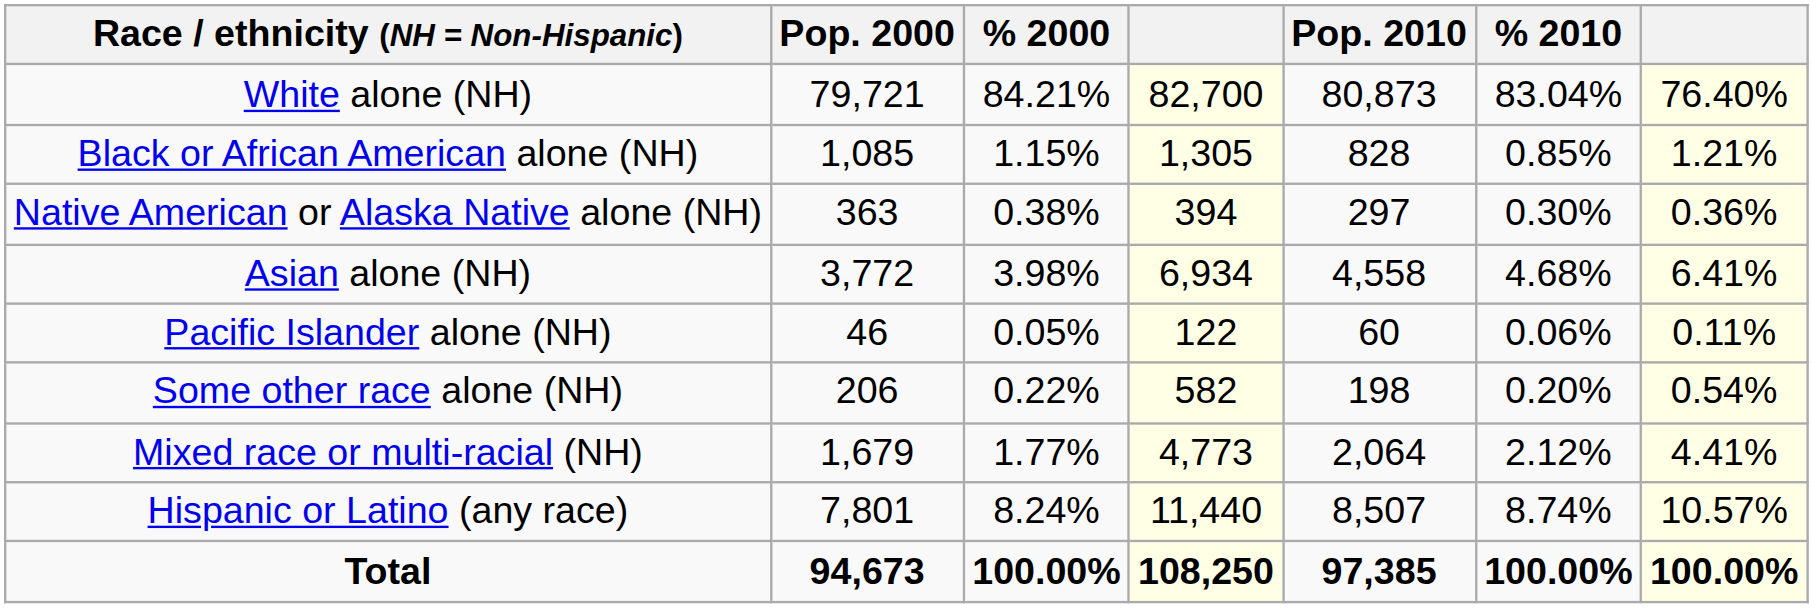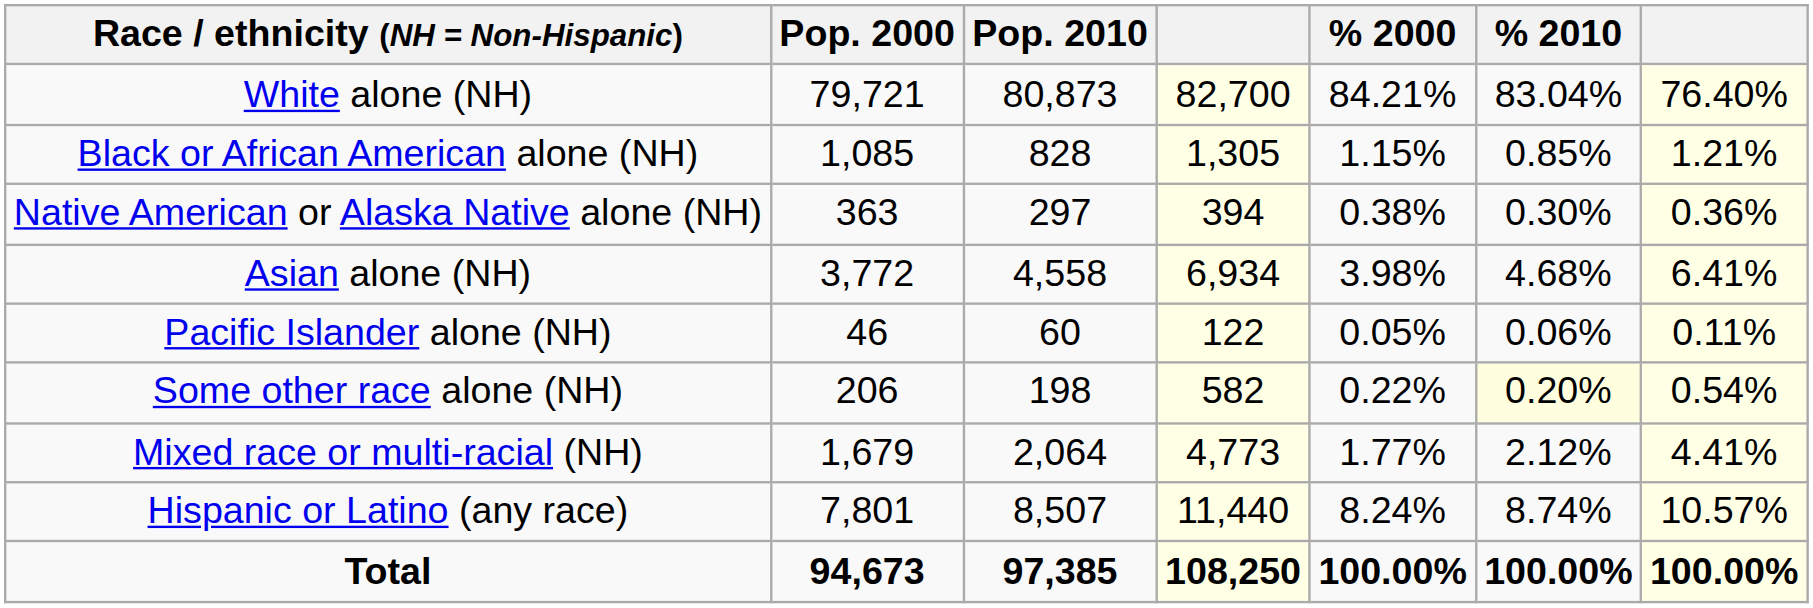columns swapped: (1379, 34) <-> (1046, 34)
(1558, 392) no background -> (1558, 392) lightyellow background
